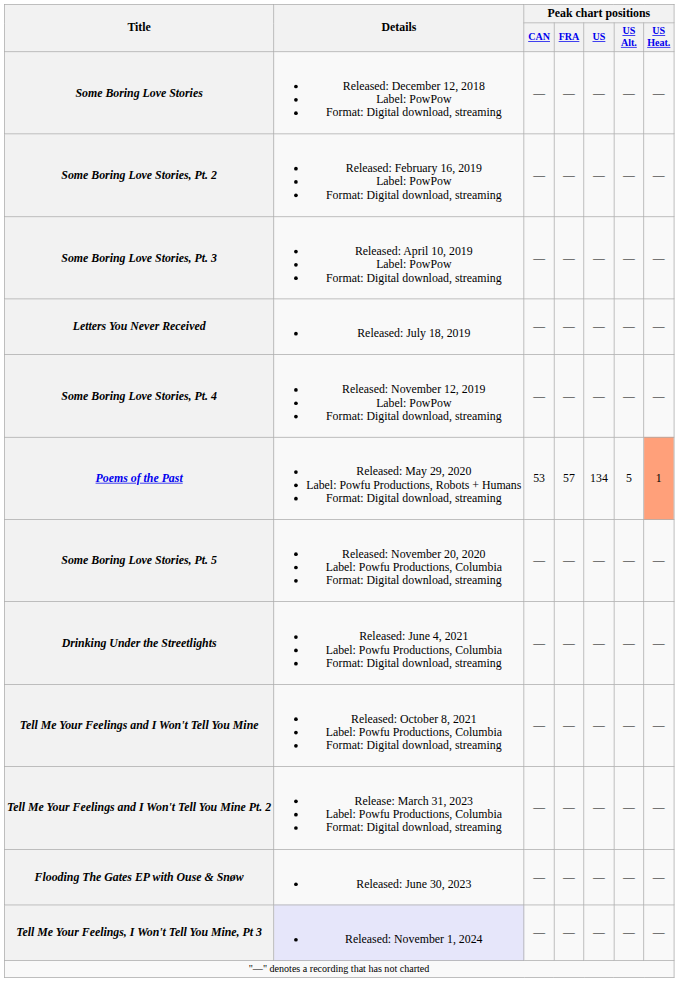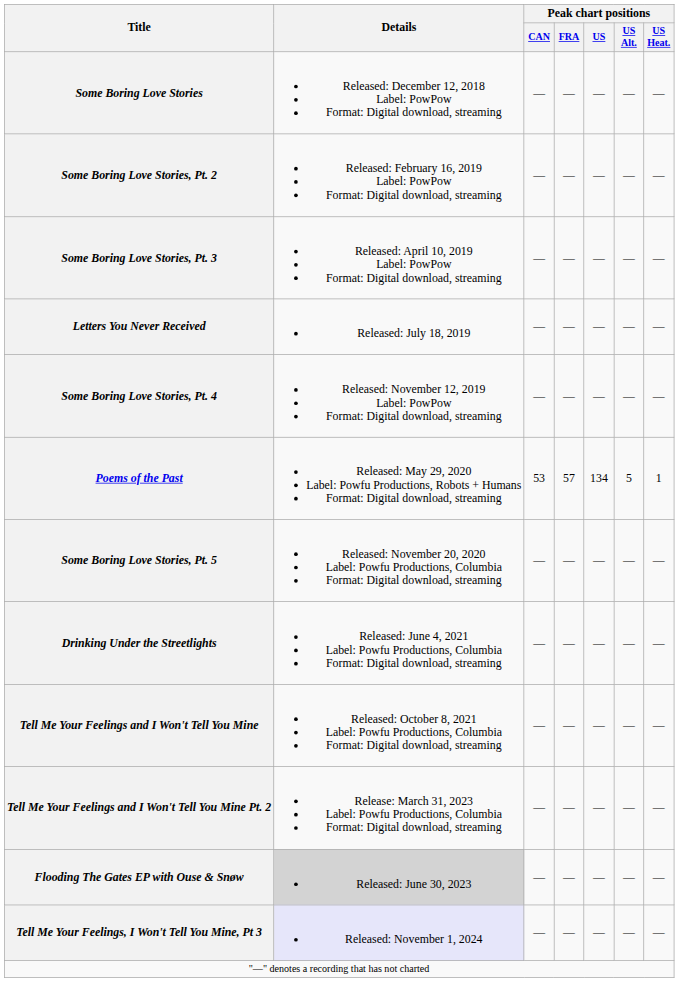(659, 478) lightsalmon background -> (659, 478) no background
(399, 884) no background -> (399, 884) lightgrey background
